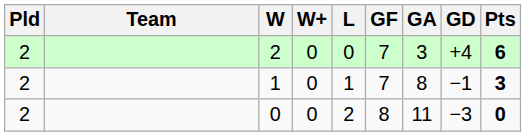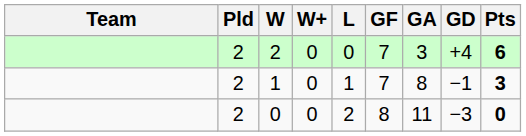columns swapped: (151, 20) <-> (25, 20)
